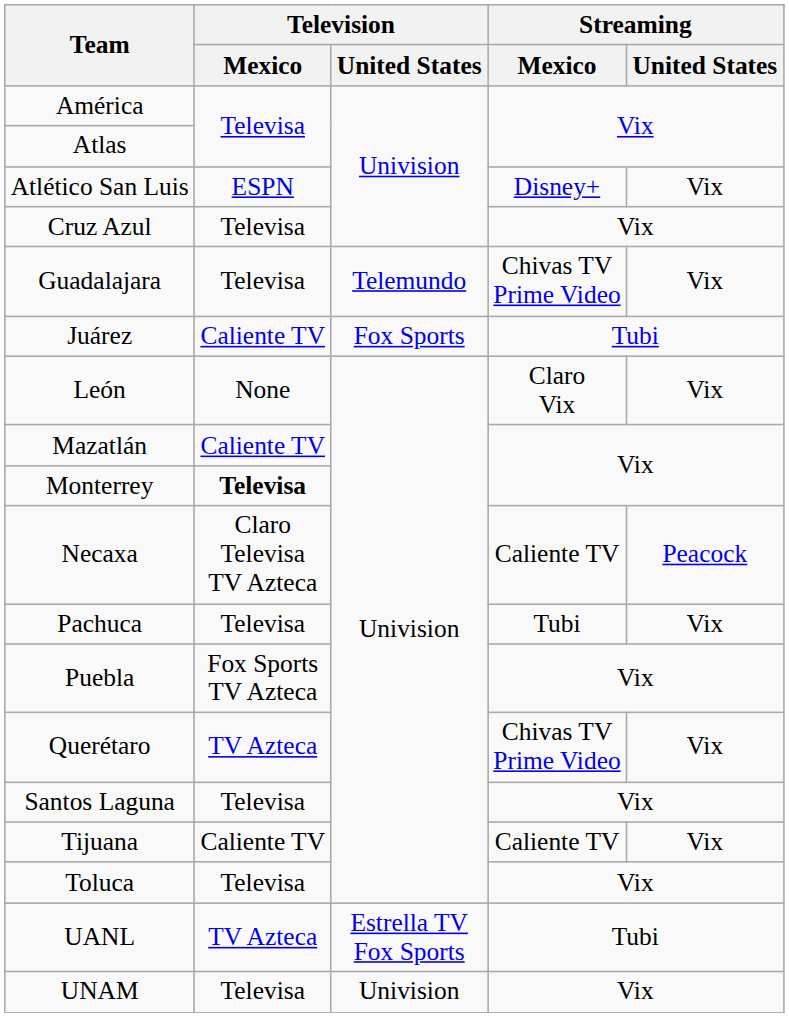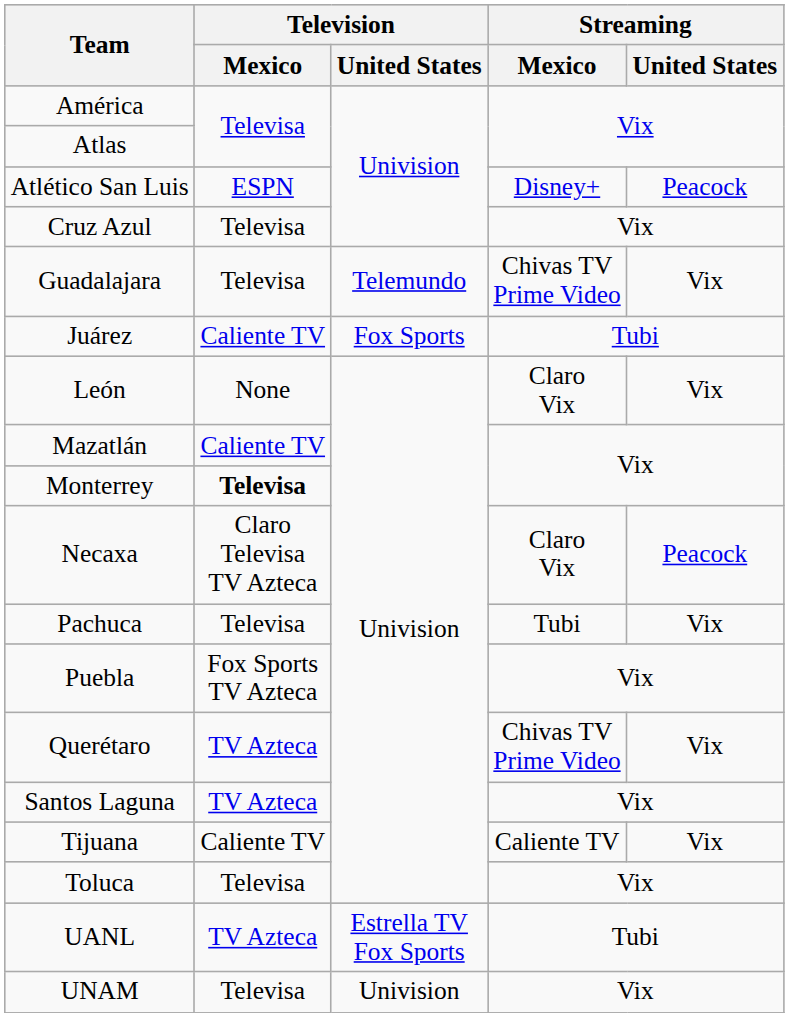(705, 186) Vix -> (705, 186) Peacock
(557, 554) Caliente TV -> (557, 554) Claro Vix
(263, 801) Televisa -> (263, 801) TV Azteca
